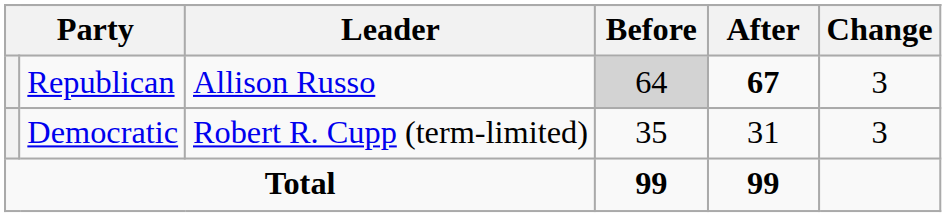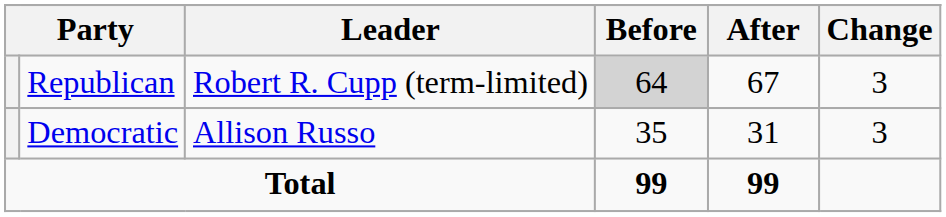(284, 81) Allison Russo -> (390, 81) Robert R. Cupp (term-limited)
(763, 81) bold -> (763, 81) normal
(390, 132) Robert R. Cupp (term-limited) -> (284, 132) Allison Russo
